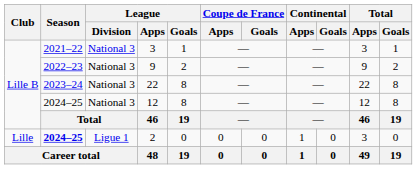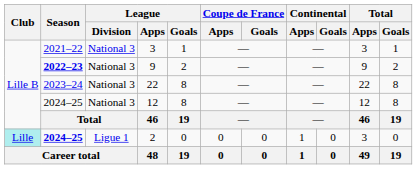(63, 66) normal -> (63, 66) bold
(23, 137) no background -> (23, 137) paleturquoise background
